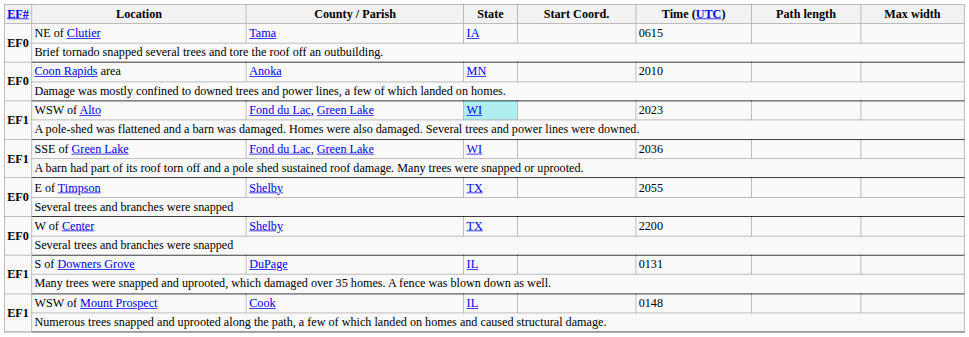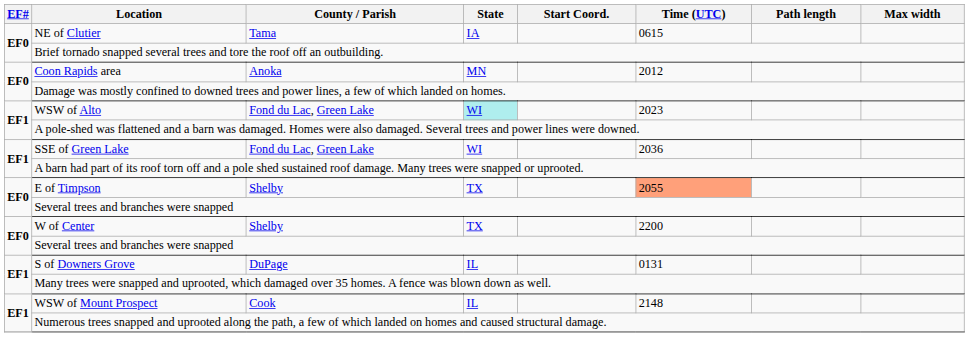(651, 71) 2010 -> (651, 71) 2012
(651, 187) no background -> (651, 187) lightsalmon background
(651, 303) 0148 -> (651, 303) 2148
